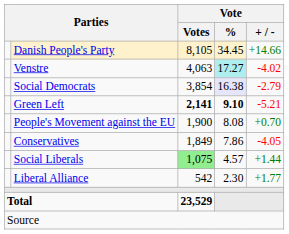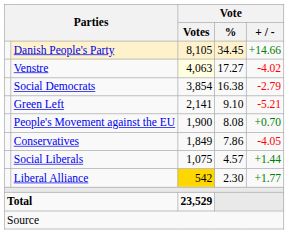(199, 68) no background -> (199, 68) lightyellow background
(230, 68) paleturquoise background -> (230, 68) no background
(230, 86) lavender background -> (230, 86) no background
(199, 104) bold -> (199, 104) normal
(233, 104) bold -> (233, 104) normal
(199, 159) lightgreen background -> (199, 159) no background
(204, 178) no background -> (204, 178) gold background
